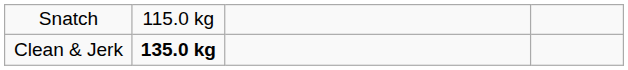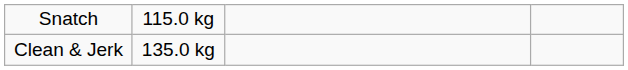(178, 49) bold -> (178, 49) normal
